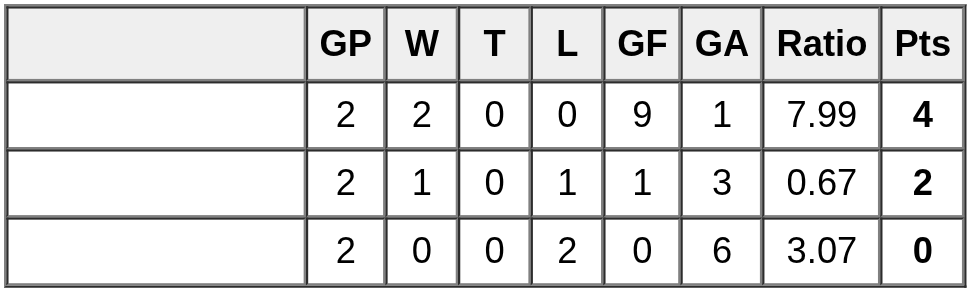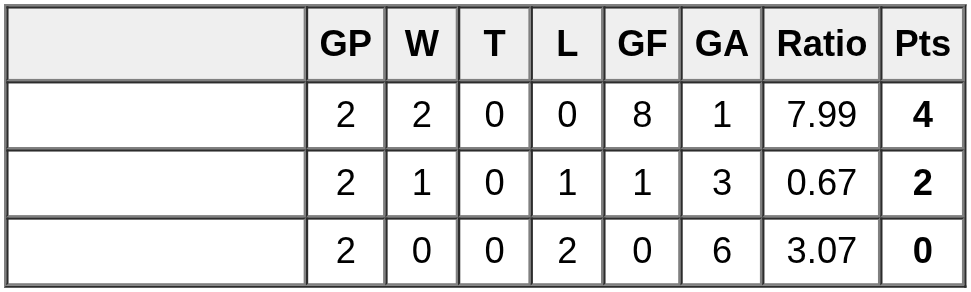(642, 114) 9 -> (642, 114) 8
